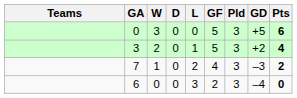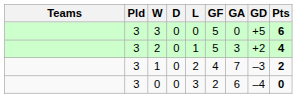columns swapped: (236, 13) <-> (136, 13)
